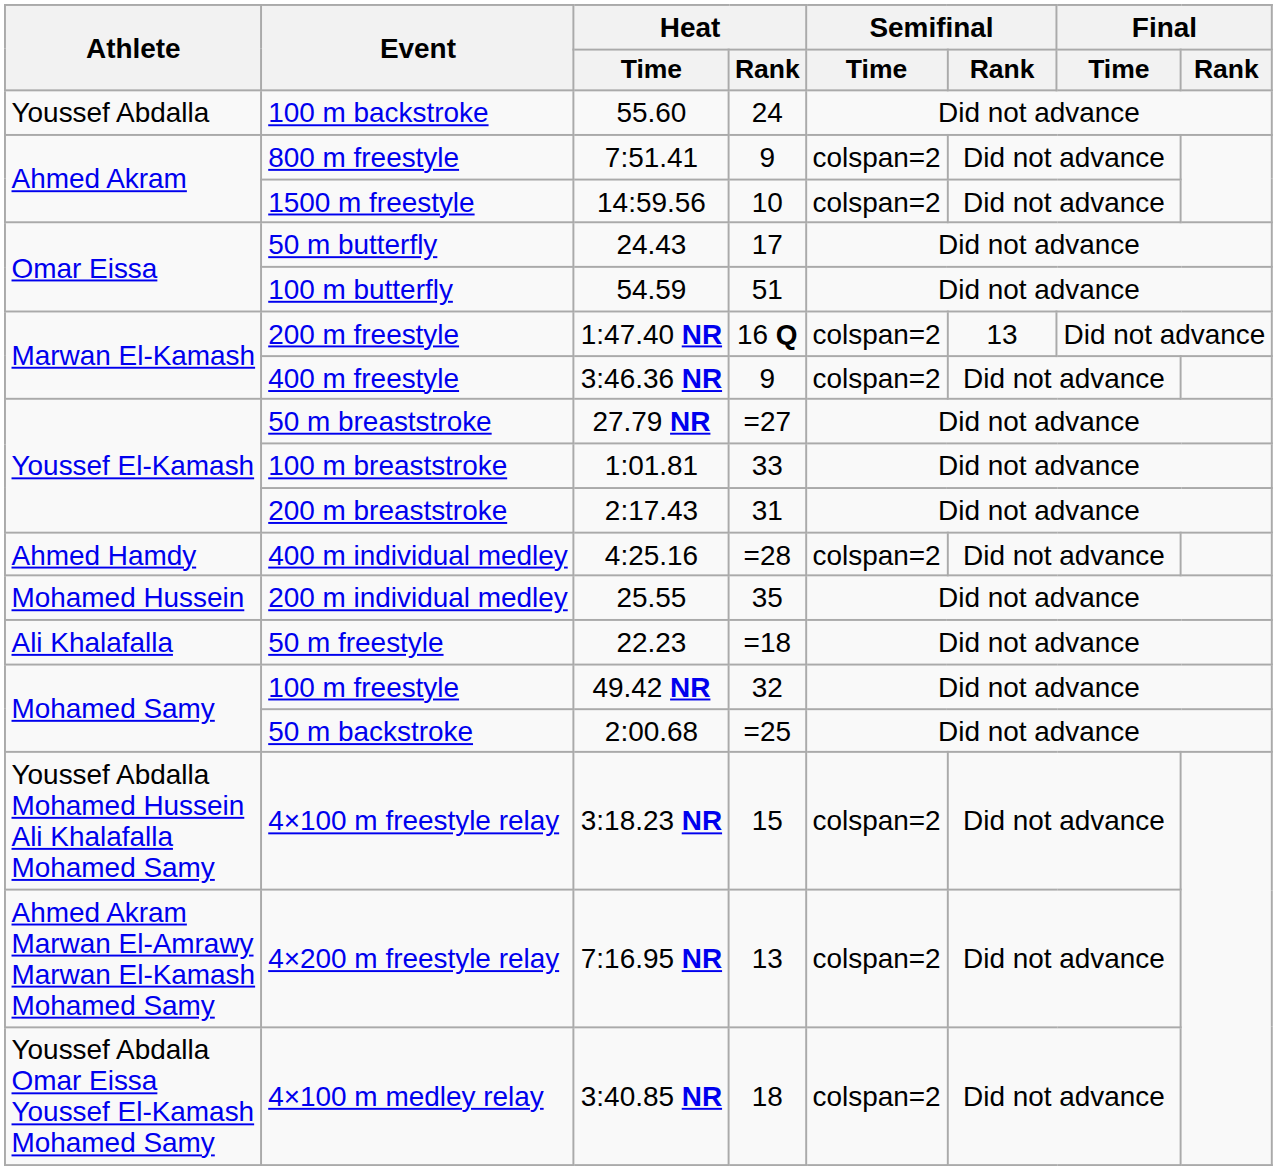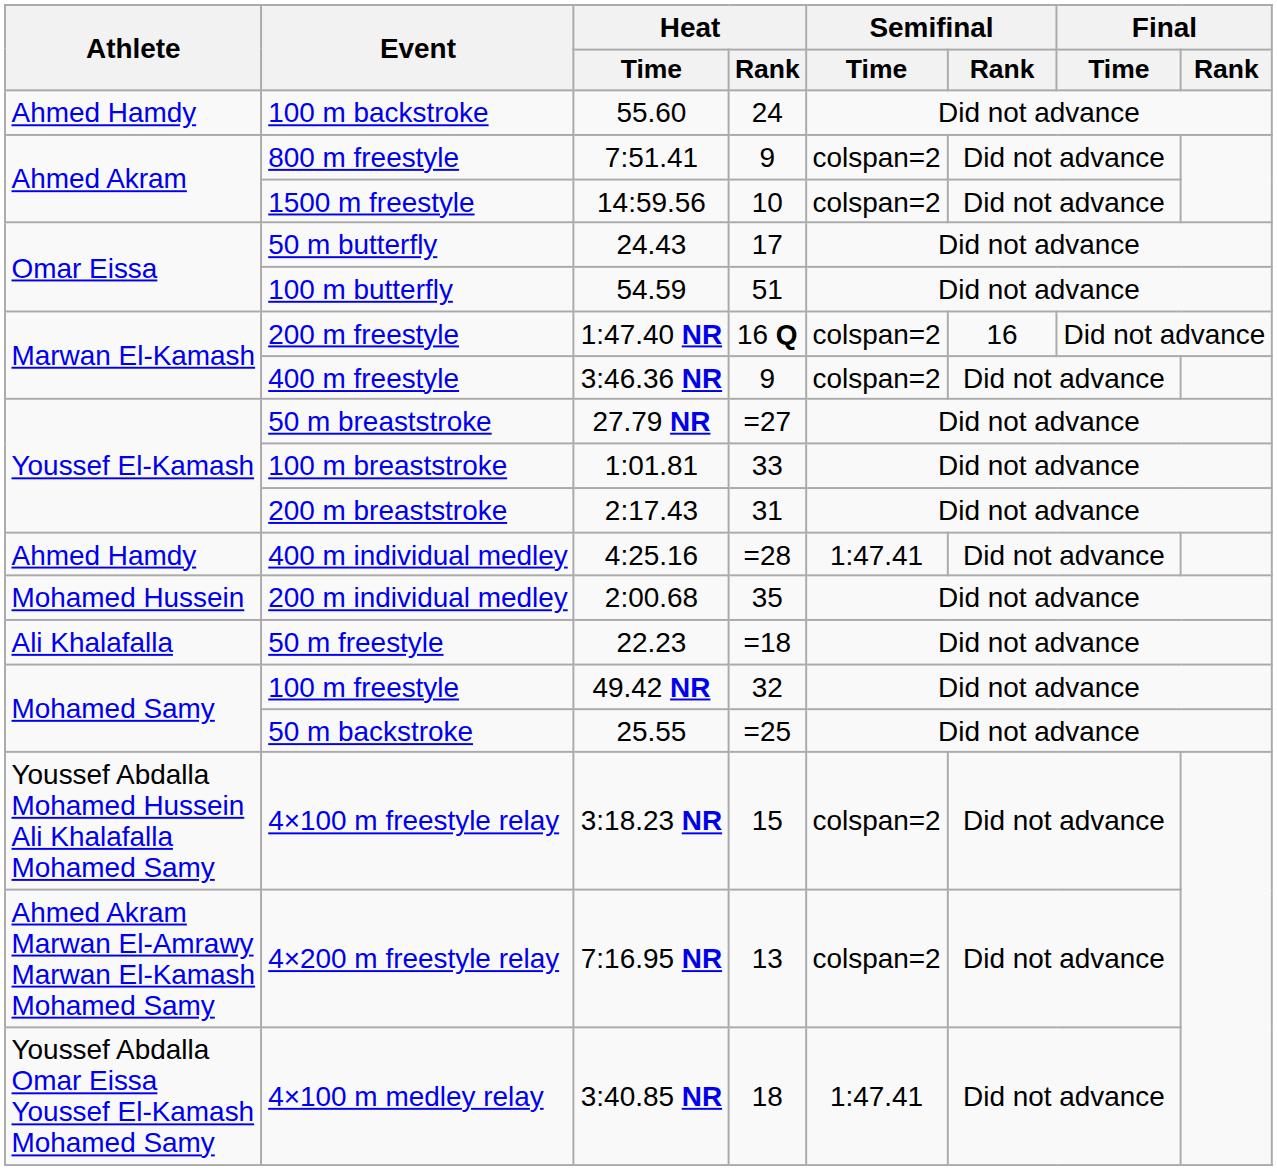(110, 113) Youssef Abdalla -> (104, 113) Ahmed Hamdy
(1002, 334) 13 -> (1002, 334) 16
(877, 555) colspan=2 -> (877, 555) 1:47.41
(651, 599) 25.55 -> (651, 599) 2:00.68
(651, 731) 2:00.68 -> (651, 731) 25.55
(877, 1096) colspan=2 -> (877, 1096) 1:47.41
